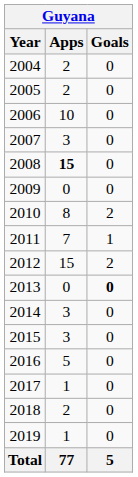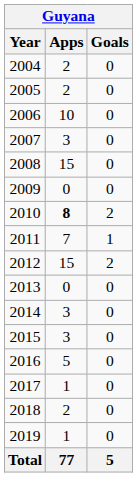(66, 164) bold -> (66, 164) normal
(66, 213) normal -> (66, 213) bold
(110, 287) bold -> (110, 287) normal
